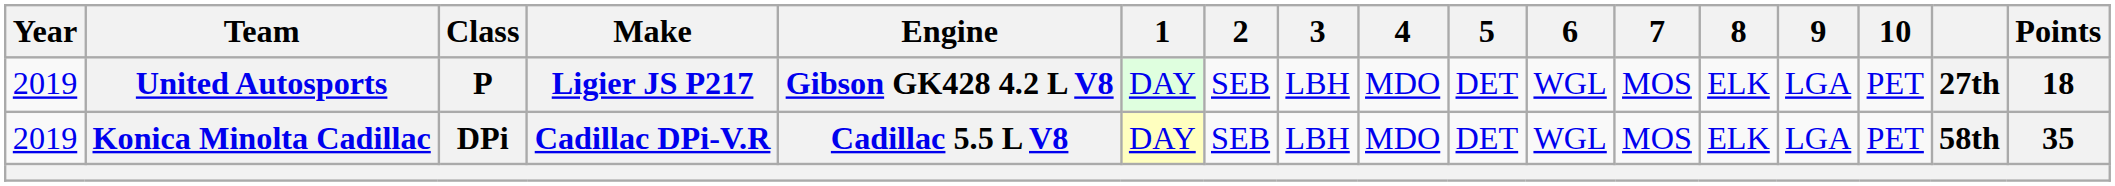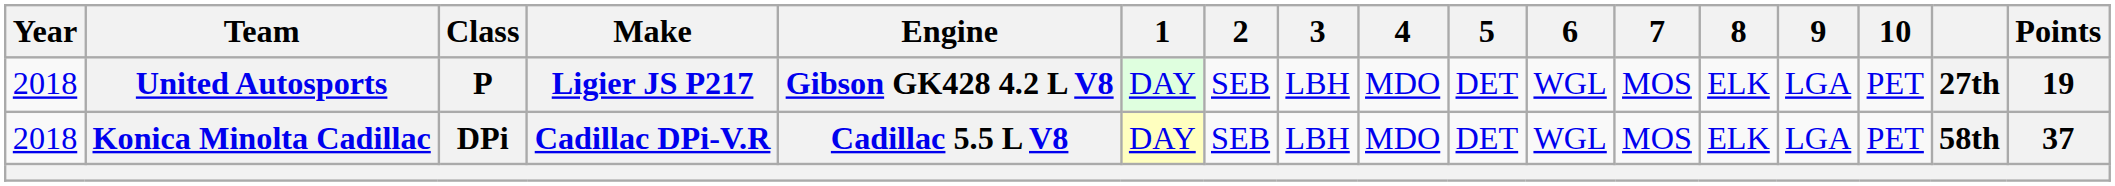(45, 83) 2019 -> (45, 83) 2018
(2058, 83) 18 -> (2058, 83) 19
(45, 137) 2019 -> (45, 137) 2018
(2058, 137) 35 -> (2058, 137) 37
